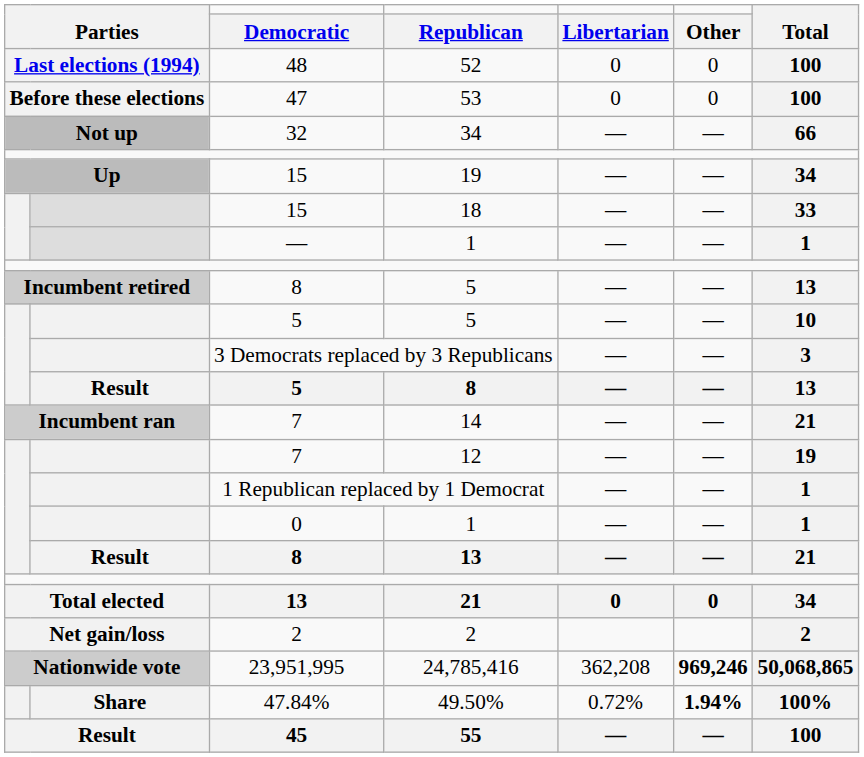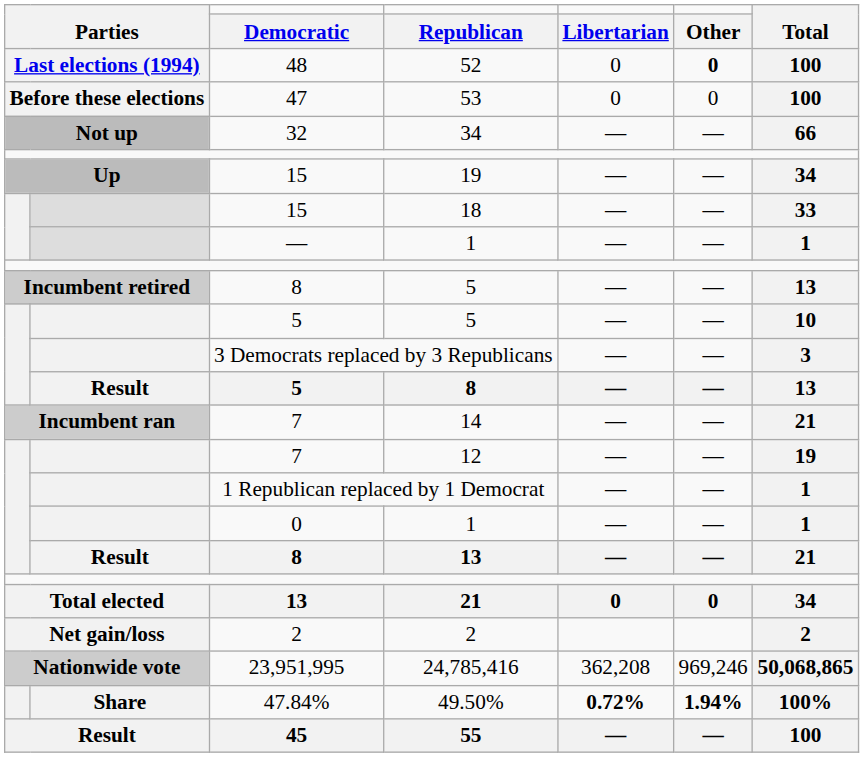(713, 64) normal -> (713, 64) bold
(713, 668) bold -> (713, 668) normal
(616, 701) normal -> (616, 701) bold
